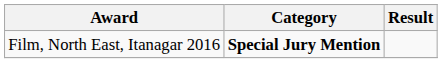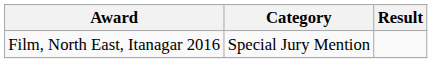(304, 44) bold -> (299, 44) normal
